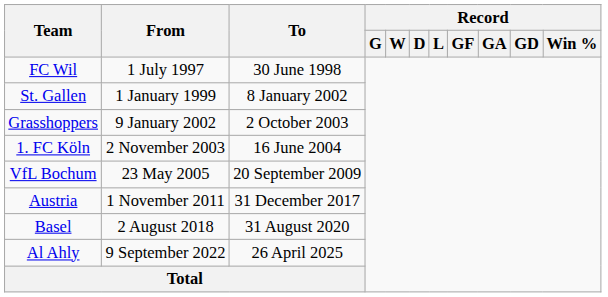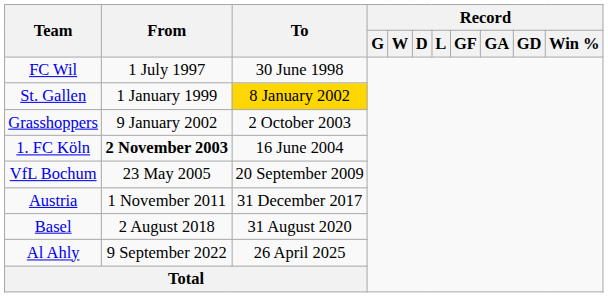(297, 95) no background -> (300, 95) gold background
(166, 148) normal -> (167, 148) bold
